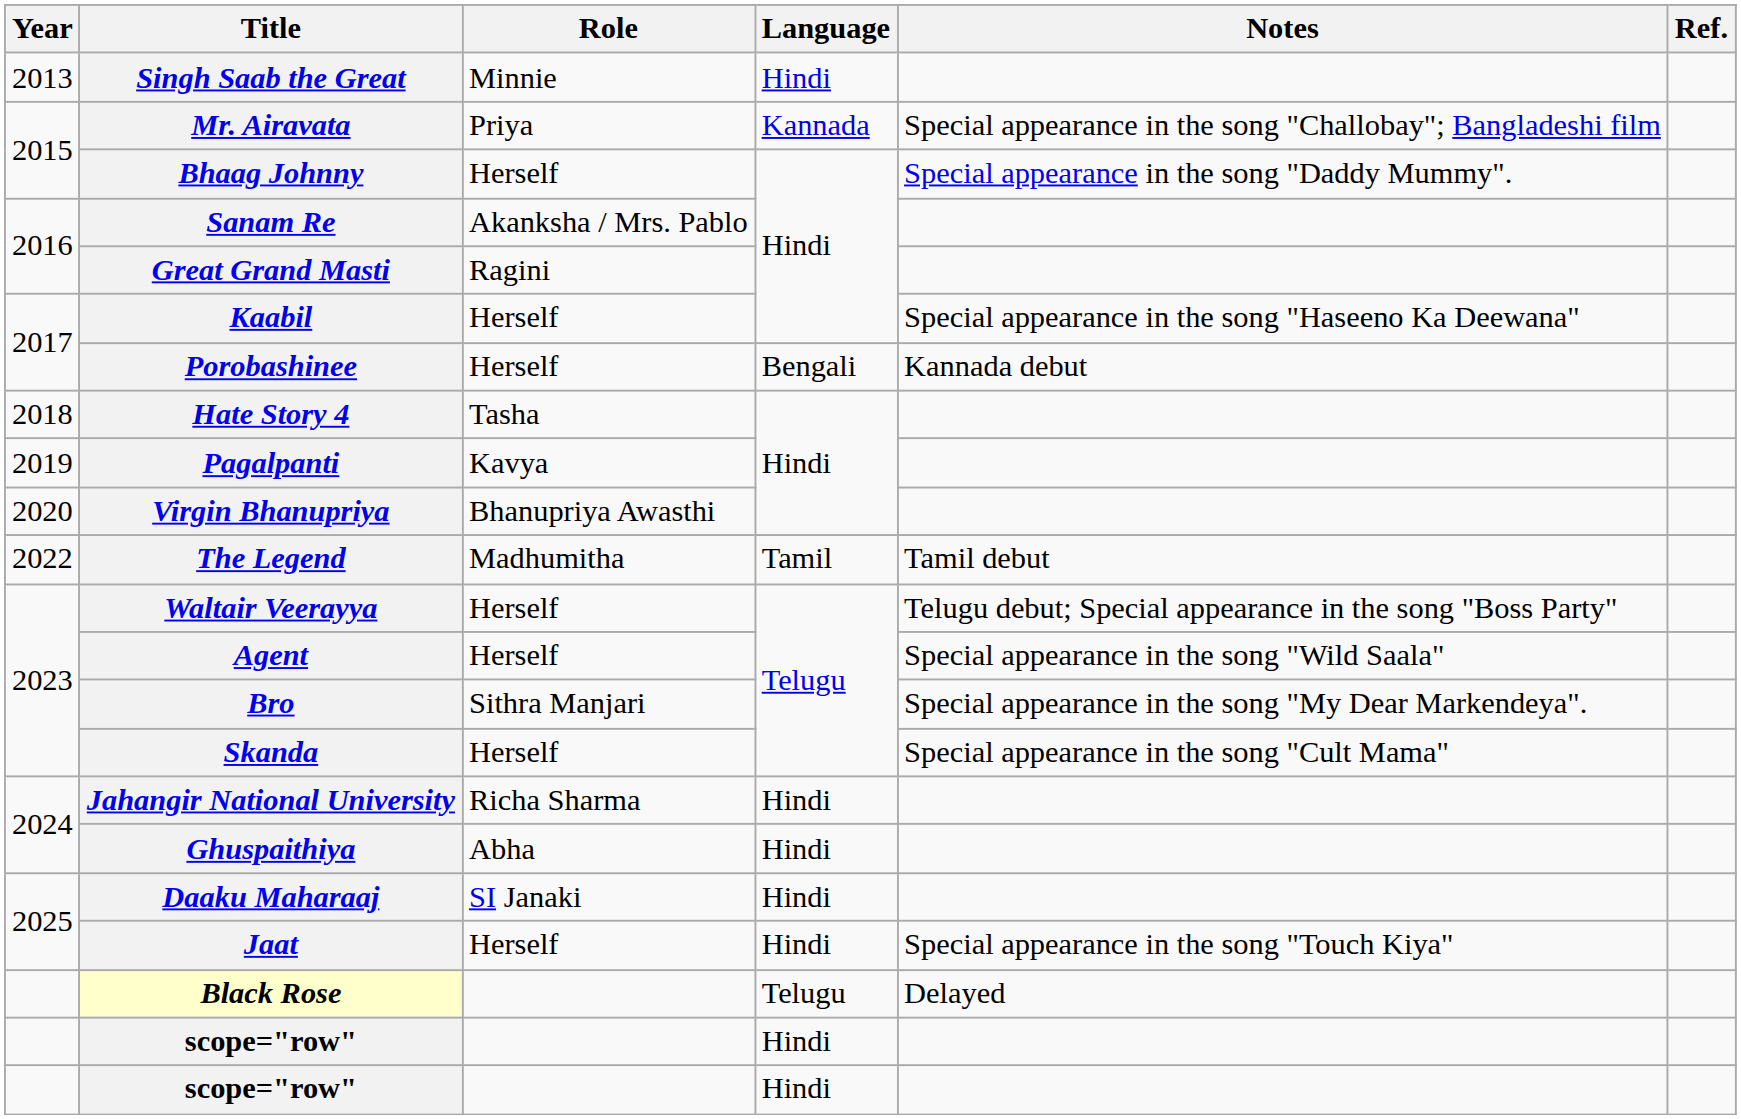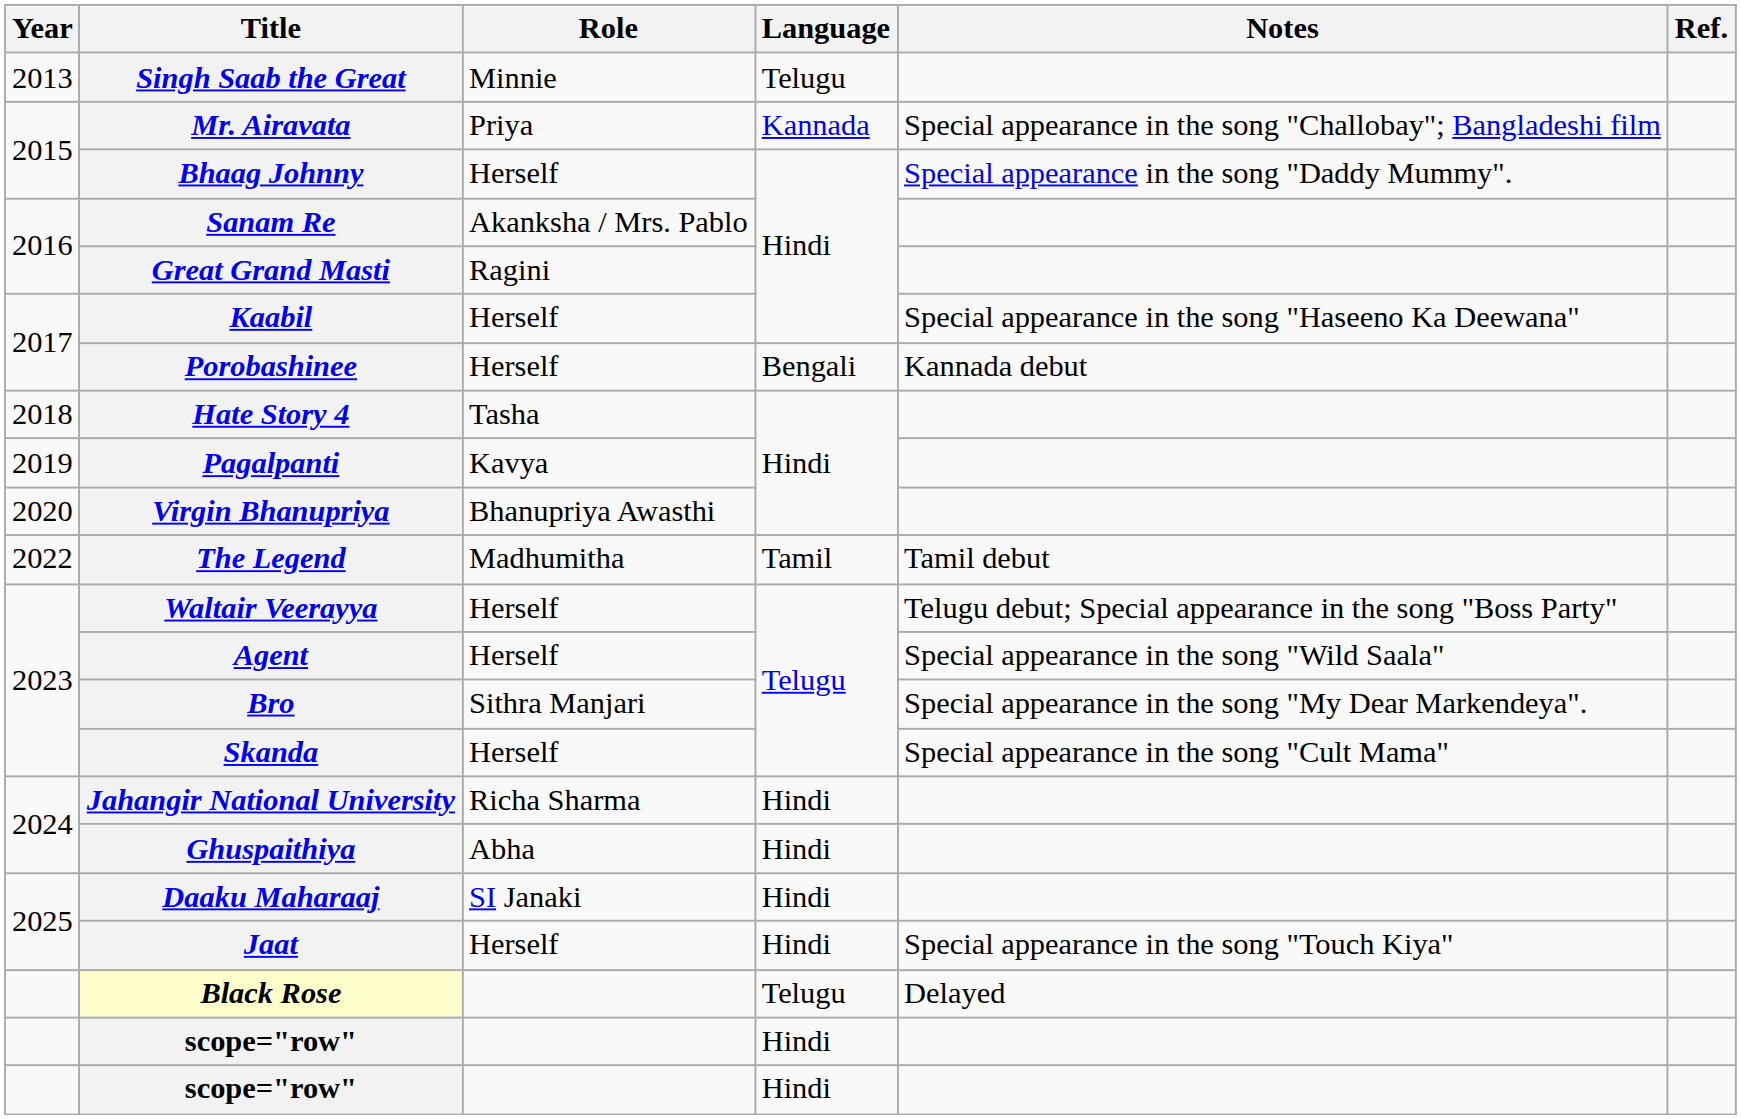(796, 76) Hindi -> (804, 76) Telugu
